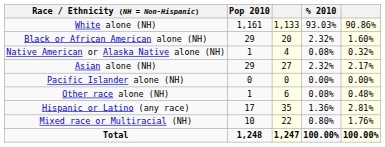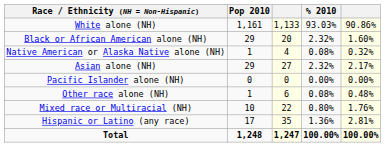rows swapped: (116, 121) <-> (116, 108)
